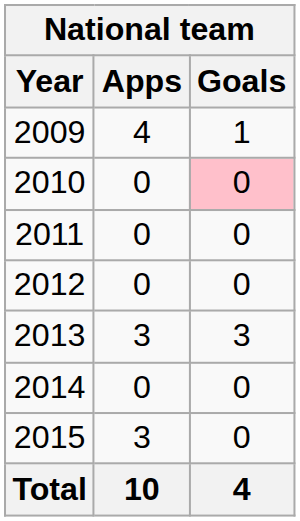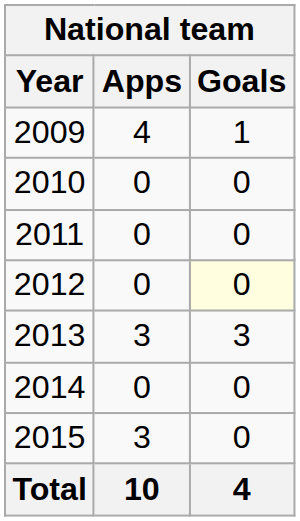(242, 183) pink background -> (242, 183) no background
(242, 285) no background -> (242, 285) lightyellow background
